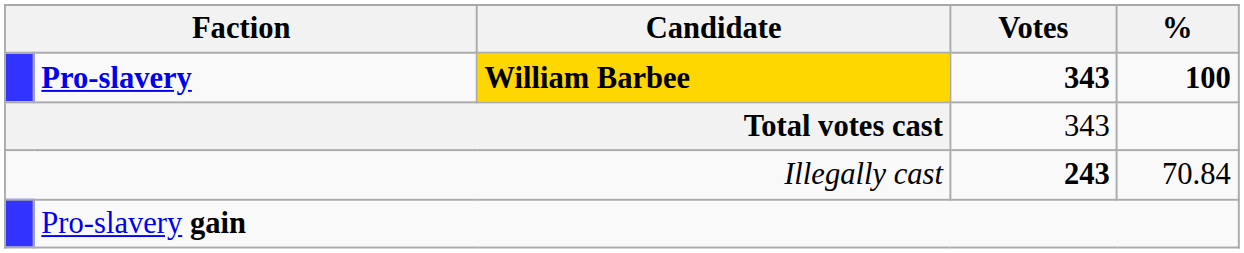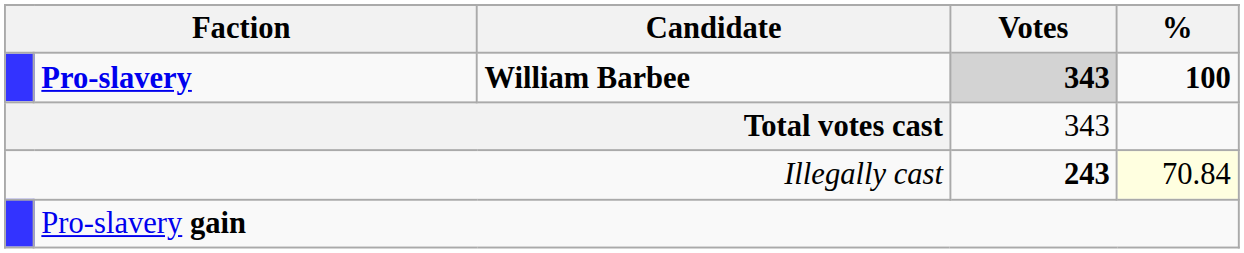(587, 77) gold background -> (587, 77) no background
(1087, 77) no background -> (1087, 77) lightgrey background
(1196, 174) no background -> (1196, 174) lightyellow background
